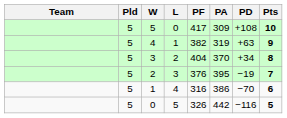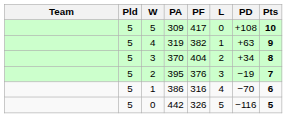columns swapped: (176, 12) <-> (221, 12)
